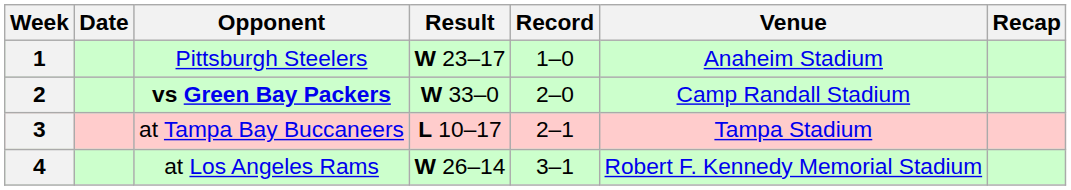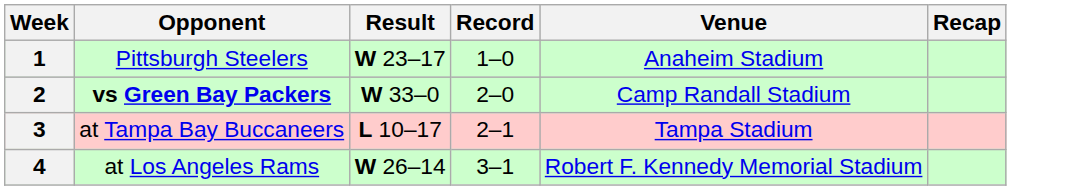- column: (104, 22)
